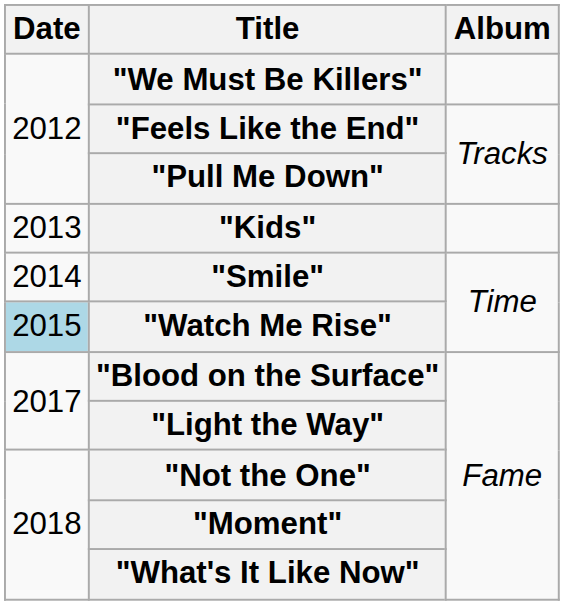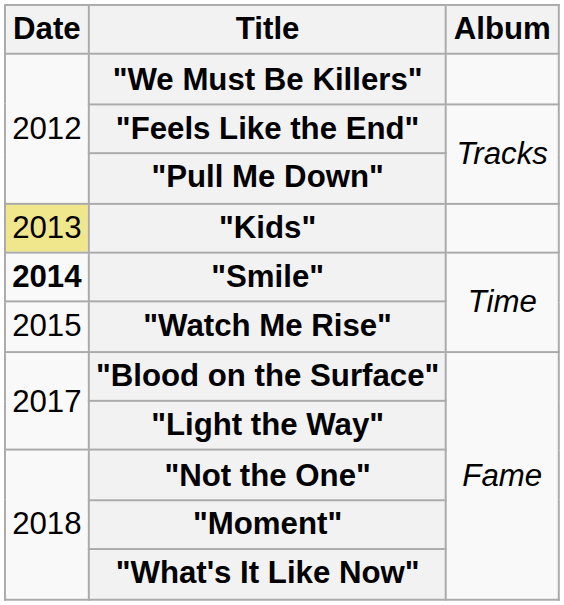(47, 227) no background -> (47, 227) khaki background
(47, 276) normal -> (47, 276) bold
(47, 326) lightblue background -> (47, 326) no background
